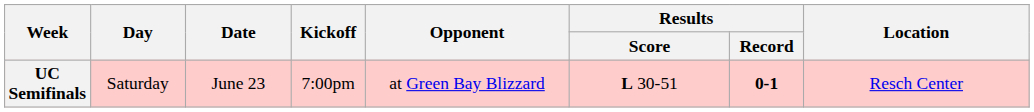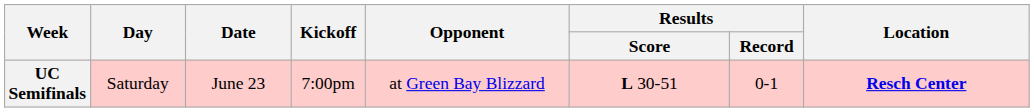(767, 83) bold -> (767, 83) normal
(916, 83) normal -> (916, 83) bold
